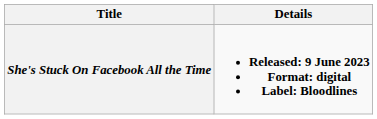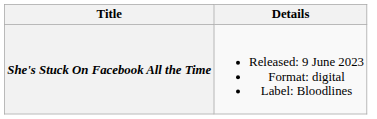(293, 76) bold -> (291, 76) normal
